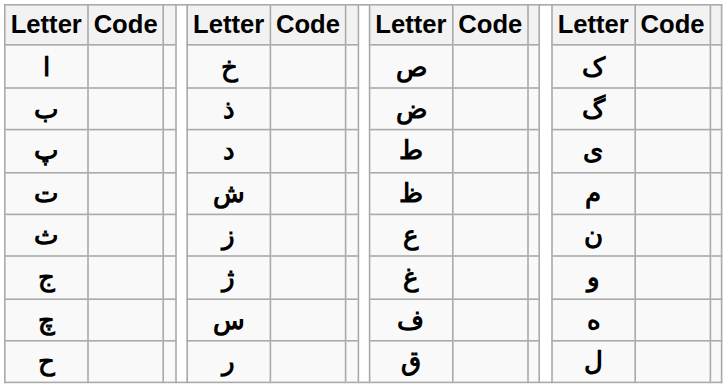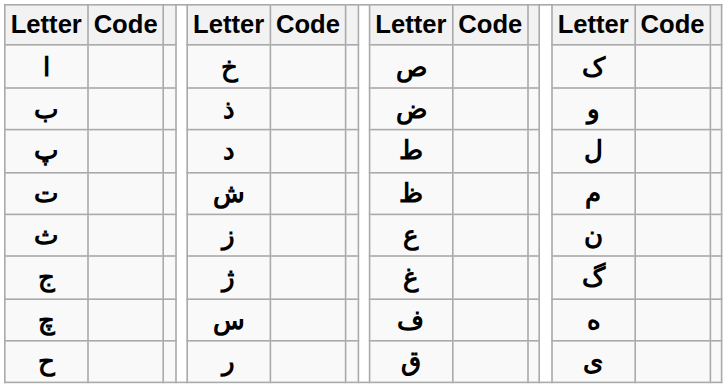(593, 109) گ -> (593, 109) و
(593, 151) ی -> (593, 151) ل
(593, 278) و -> (593, 278) گ
(593, 362) ل -> (593, 362) ی
